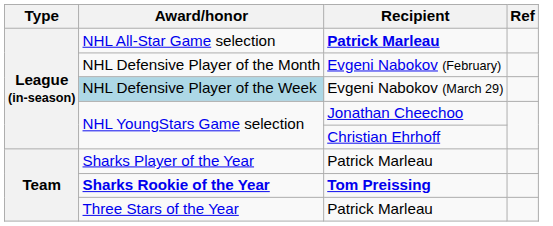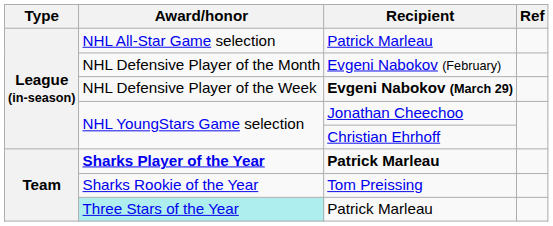(383, 40) bold -> (380, 40) normal
(200, 88) lightblue background -> (200, 88) no background
(415, 88) normal -> (420, 88) bold
(168, 161) normal -> (174, 161) bold
(380, 161) normal -> (383, 161) bold
(176, 185) bold -> (170, 185) normal
(379, 185) bold -> (375, 185) normal
(161, 209) no background -> (161, 209) paleturquoise background
